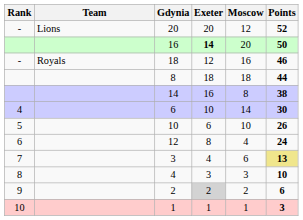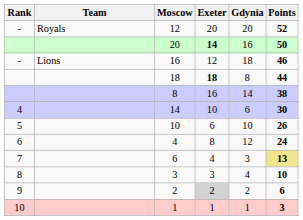columns swapped: (246, 12) <-> (173, 12)
(49, 28) Lions -> (51, 28) Royals
(51, 61) Royals -> (49, 61) Lions
(209, 77) normal -> (212, 77) bold
